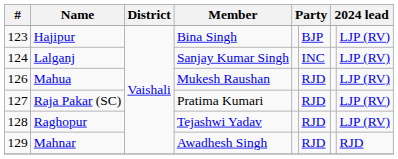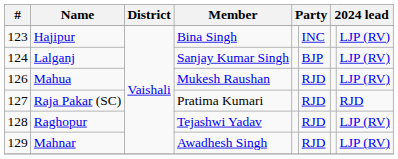(312, 36) BJP -> (313, 36) INC
(313, 57) INC -> (312, 57) BJP
(365, 100) LJP (RV) -> (352, 100) RJD
(352, 143) RJD -> (365, 143) LJP (RV)
